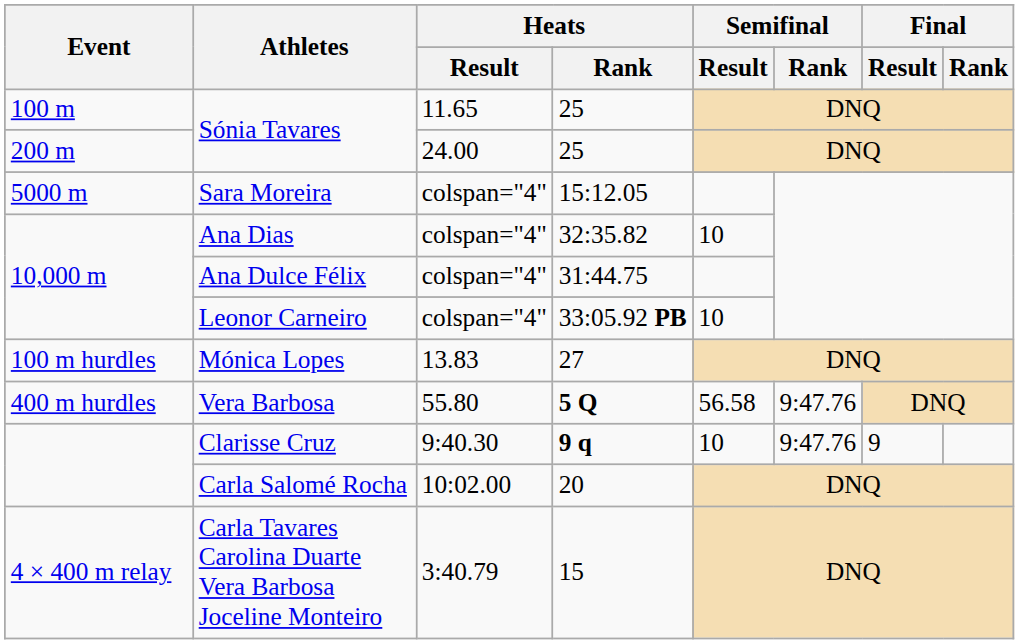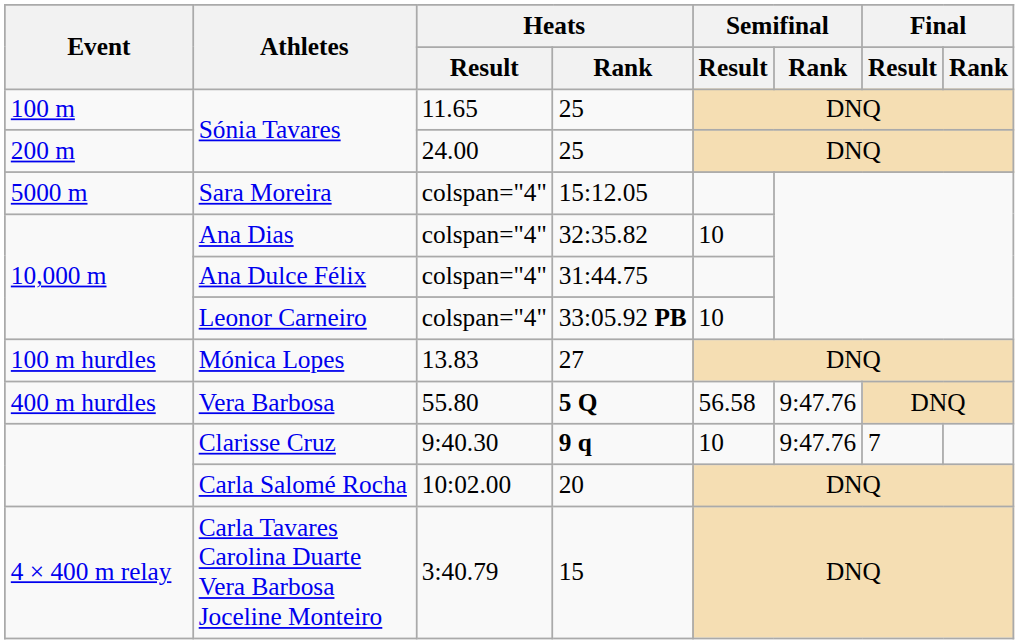(874, 443) 9 -> (874, 443) 7
